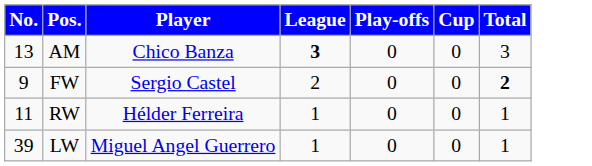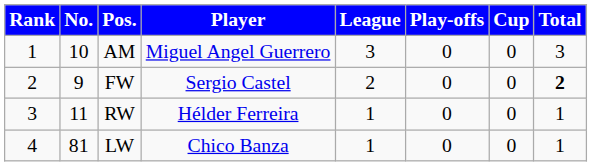+ column: (32, 20)
(24, 51) 13 -> (79, 51) 10
(183, 51) Chico Banza -> (238, 51) Miguel Angel Guerrero
(315, 51) bold -> (370, 51) normal
(24, 144) 39 -> (79, 144) 81
(183, 144) Miguel Angel Guerrero -> (238, 144) Chico Banza
